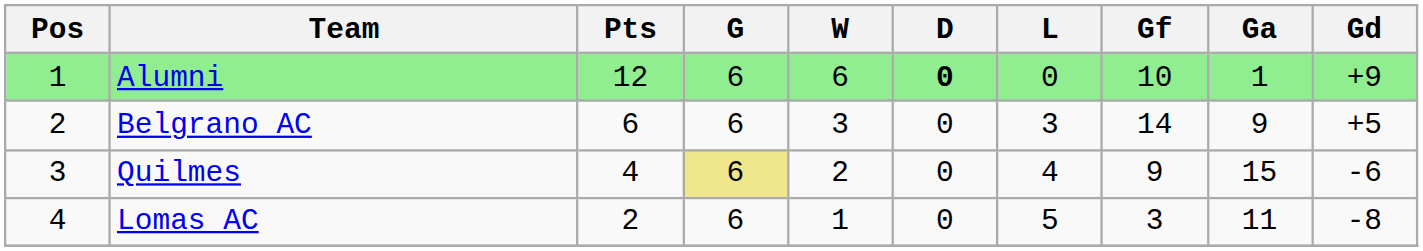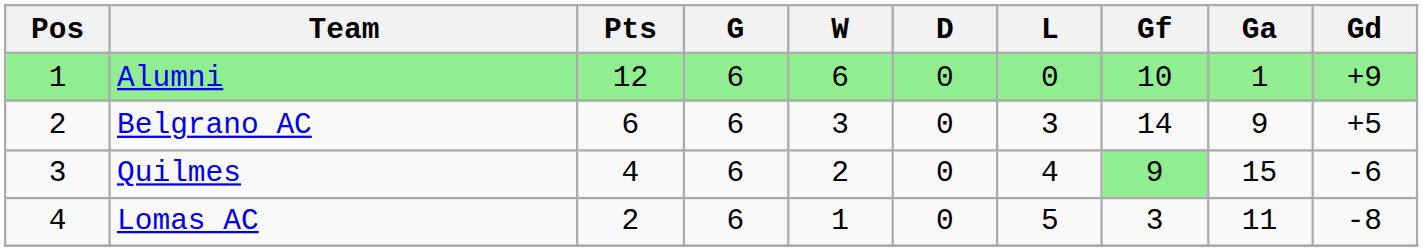(945, 77) bold -> (945, 77) normal
(735, 173) khaki background -> (735, 173) no background
(1155, 173) no background -> (1155, 173) lightgreen background
